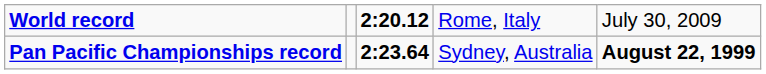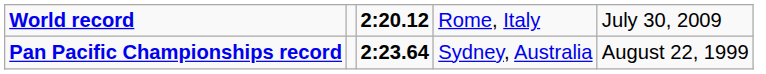(679, 52) bold -> (675, 52) normal
